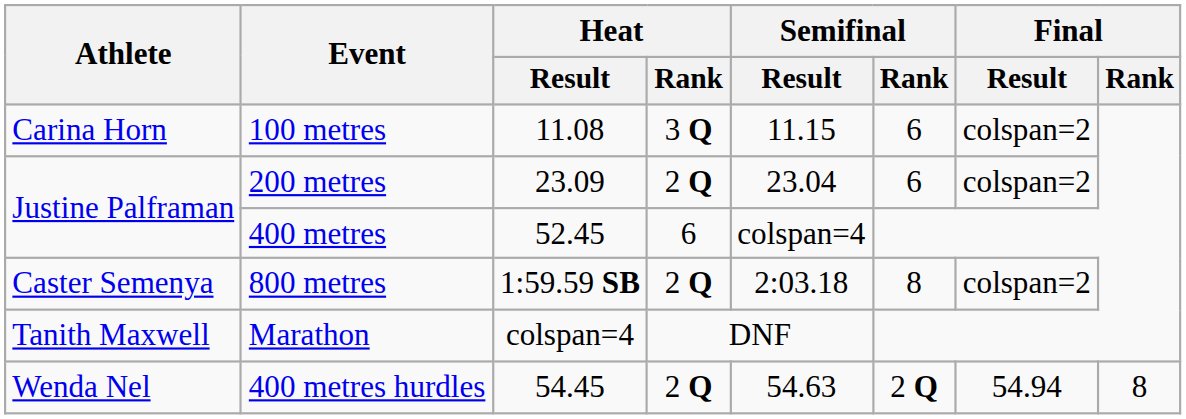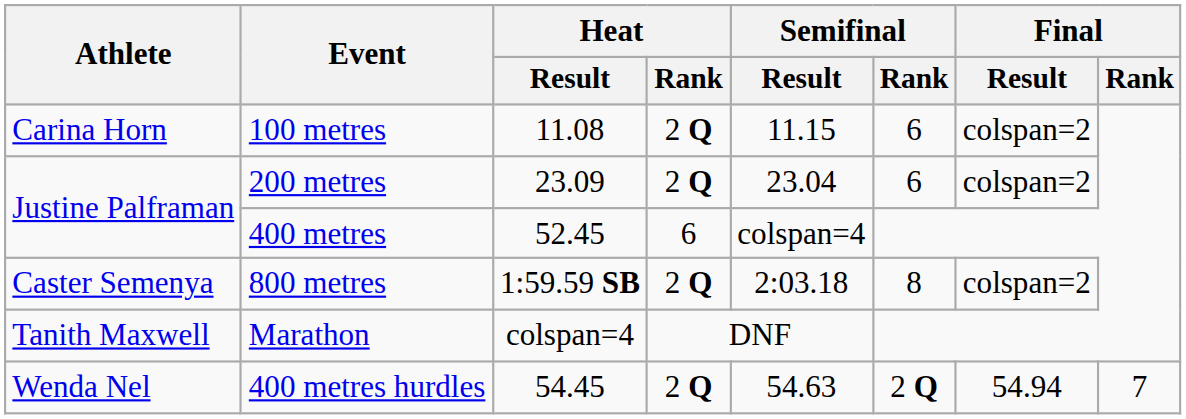(689, 130) 3 Q -> (689, 130) 2 Q
(1140, 386) 8 -> (1140, 386) 7
